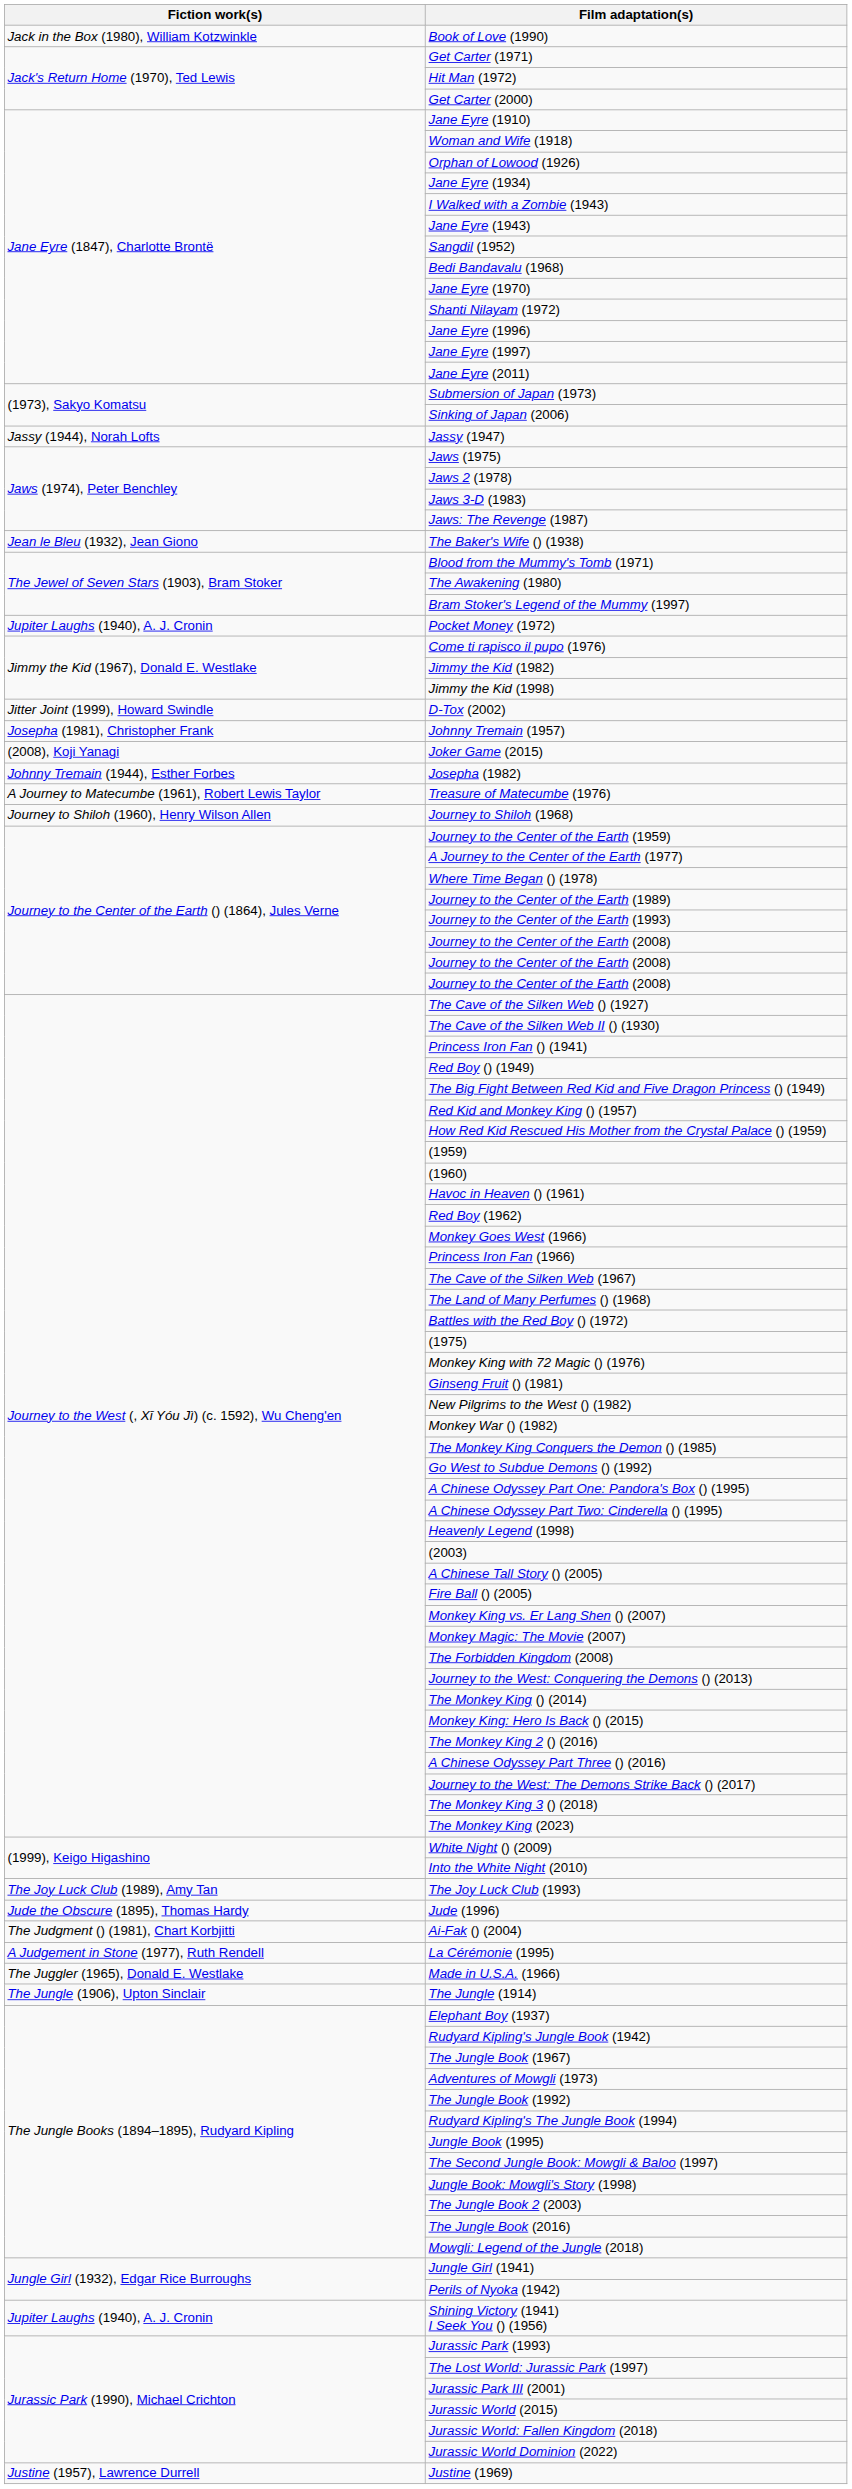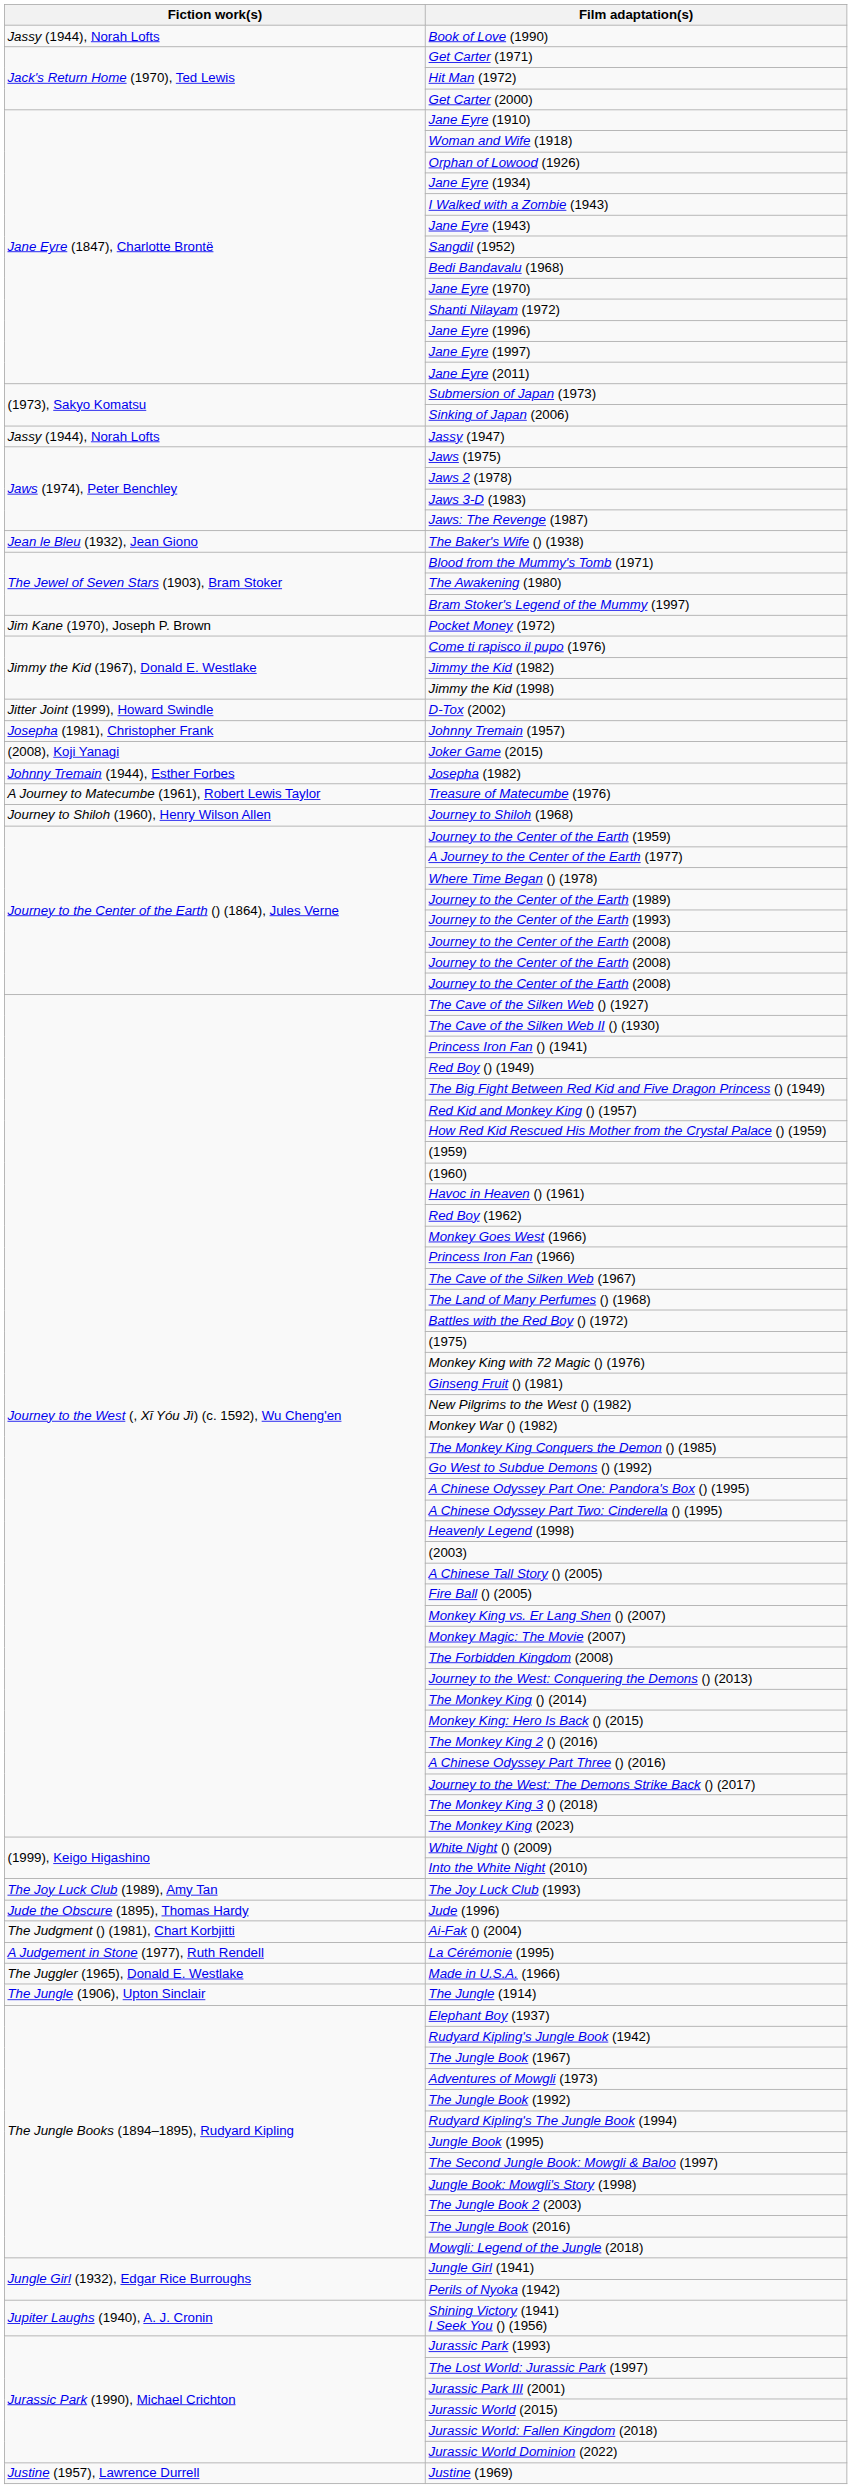(132, 36) Jack in the Box (1980), William Kotzwinkle -> (84, 36) Jassy (1944), Norah Lofts
(110, 625) Jupiter Laughs (1940), A. J. Cronin -> (109, 625) Jim Kane (1970), Joseph P. Brown
